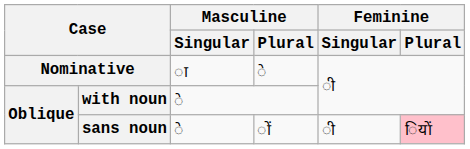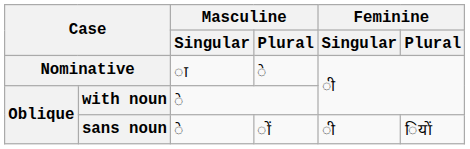(418, 131) pink background -> (418, 131) no background
